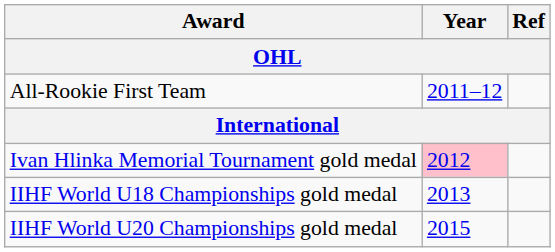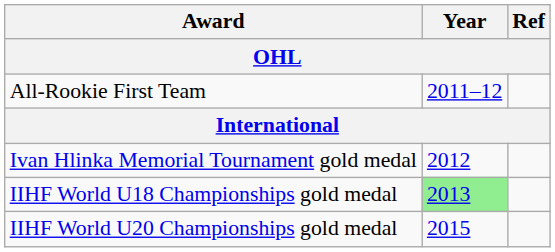(449, 159) pink background -> (449, 159) no background
(449, 194) no background -> (449, 194) lightgreen background
